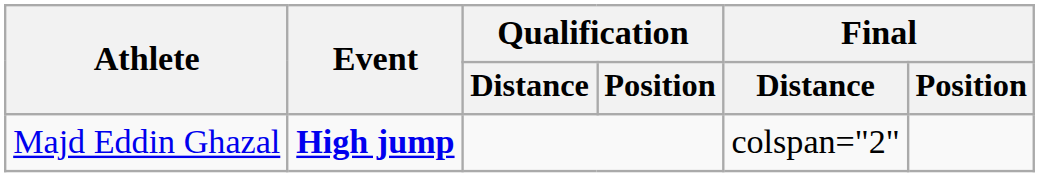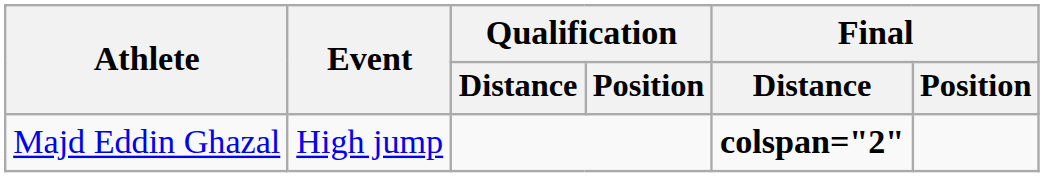(375, 142) bold -> (370, 142) normal
(816, 142) normal -> (812, 142) bold
